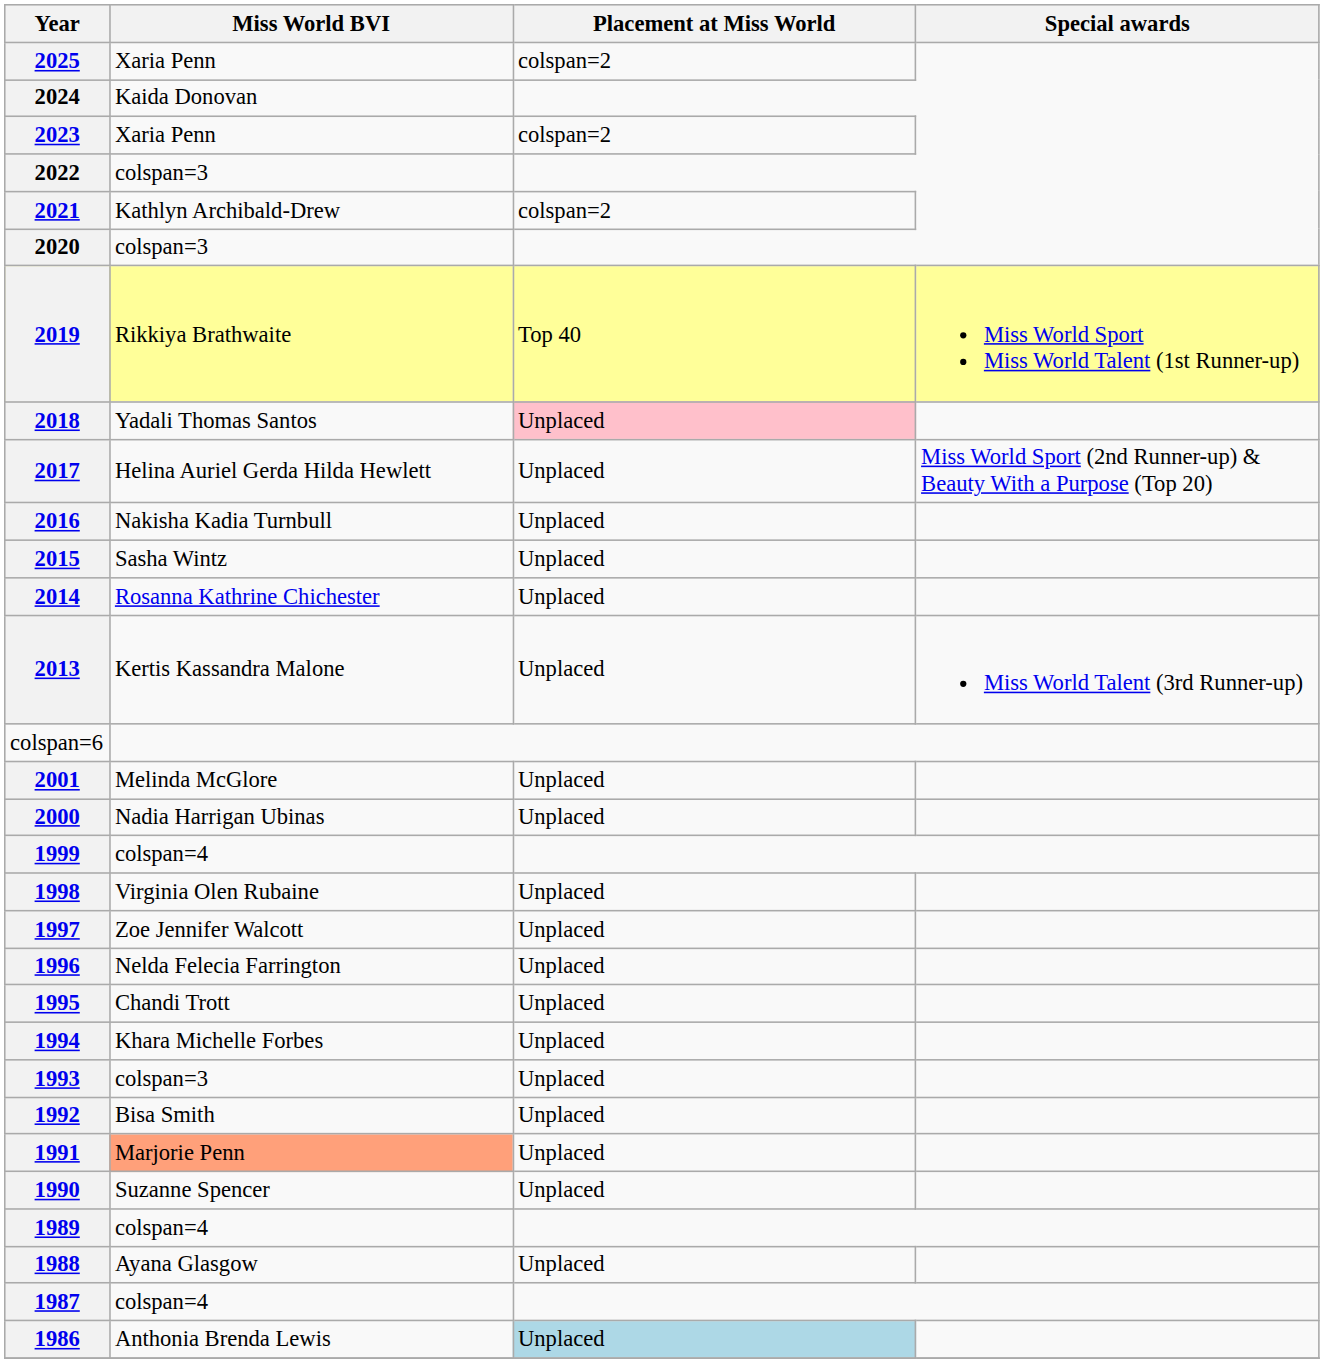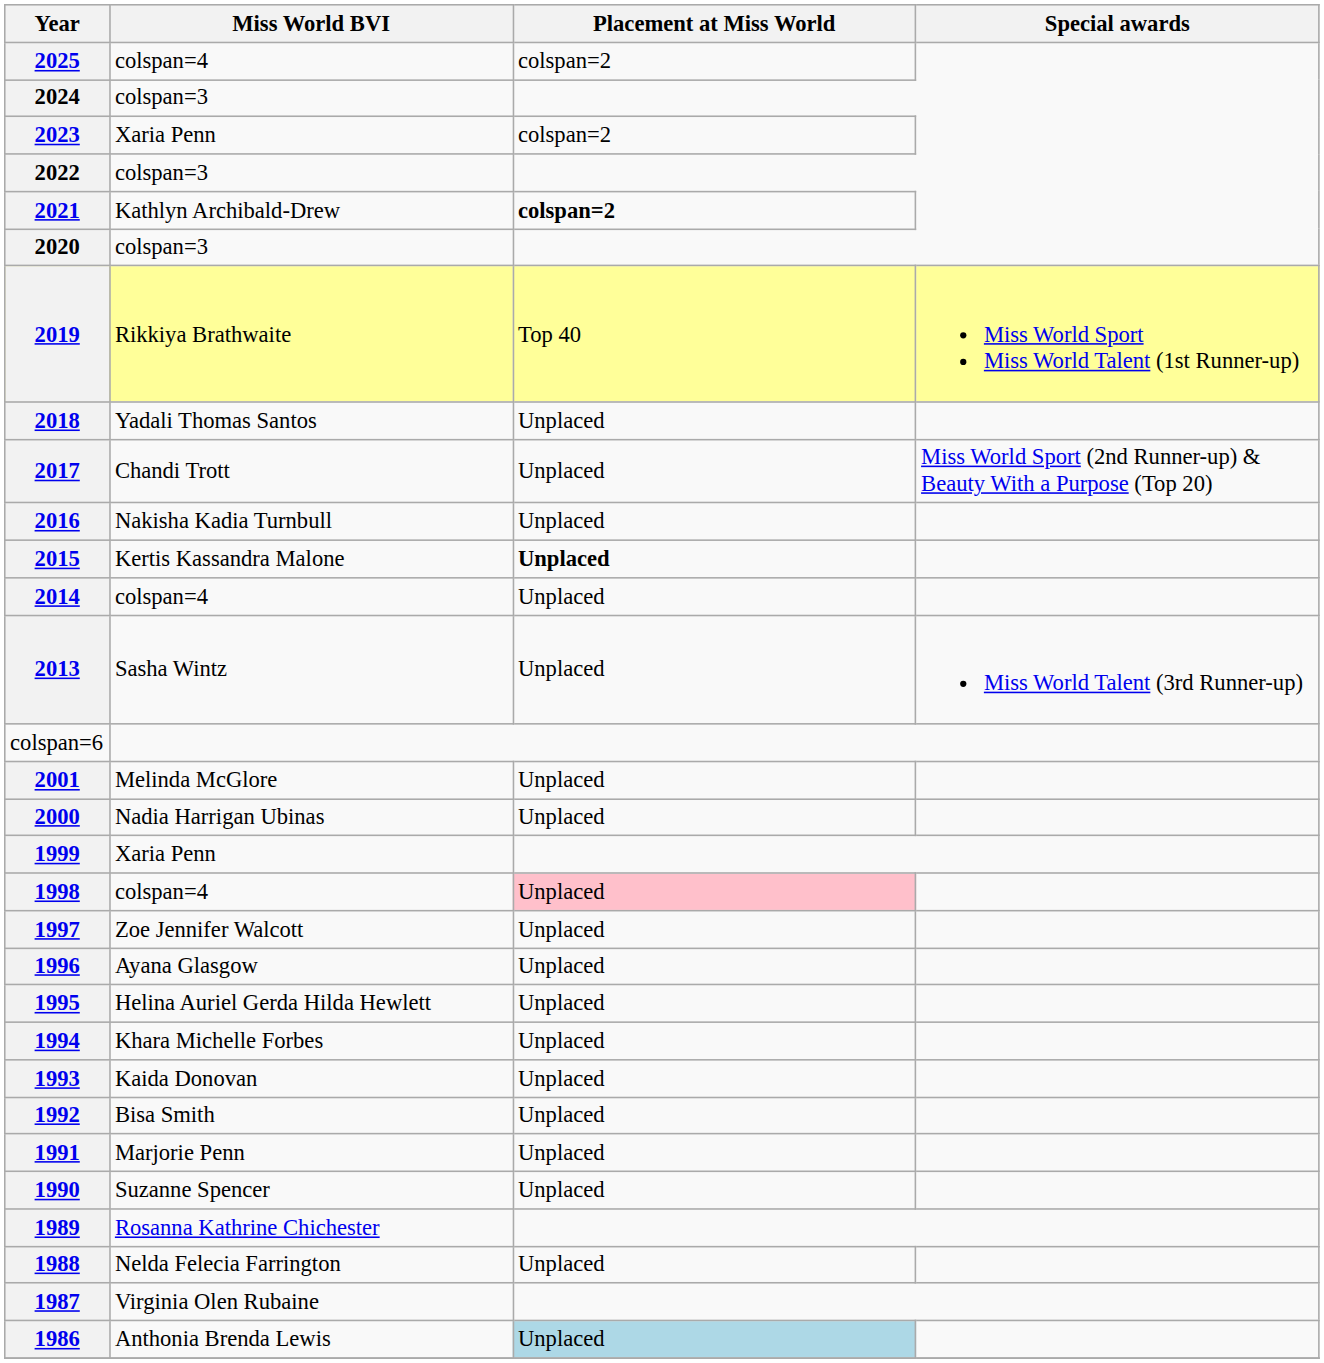(165, 60) Xaria Penn -> (161, 60) colspan=4
(186, 98) Kaida Donovan -> (161, 98) colspan=3
(565, 209) normal -> (566, 209) bold
(561, 420) pink background -> (561, 420) no background
(273, 471) Helina Auriel Gerda Hilda Hewlett -> (172, 471) Chandi Trott
(171, 558) Sasha Wintz -> (230, 558) Kertis Kassandra Malone
(561, 558) normal -> (564, 558) bold
(247, 596) Rosanna Kathrine Chichester -> (161, 596) colspan=4
(230, 669) Kertis Kassandra Malone -> (171, 669) Sasha Wintz
(161, 854) colspan=4 -> (165, 854) Xaria Penn
(217, 891) Virginia Olen Rubaine -> (161, 891) colspan=4
(561, 891) no background -> (561, 891) pink background
(228, 966) Nelda Felecia Farrington -> (186, 966) Ayana Glasgow
(172, 1003) Chandi Trott -> (273, 1003) Helina Auriel Gerda Hilda Hewlett
(161, 1078) colspan=3 -> (186, 1078) Kaida Donovan
(180, 1152) lightsalmon background -> (180, 1152) no background
(161, 1227) colspan=4 -> (247, 1227) Rosanna Kathrine Chichester
(186, 1264) Ayana Glasgow -> (228, 1264) Nelda Felecia Farrington
(161, 1302) colspan=4 -> (217, 1302) Virginia Olen Rubaine
